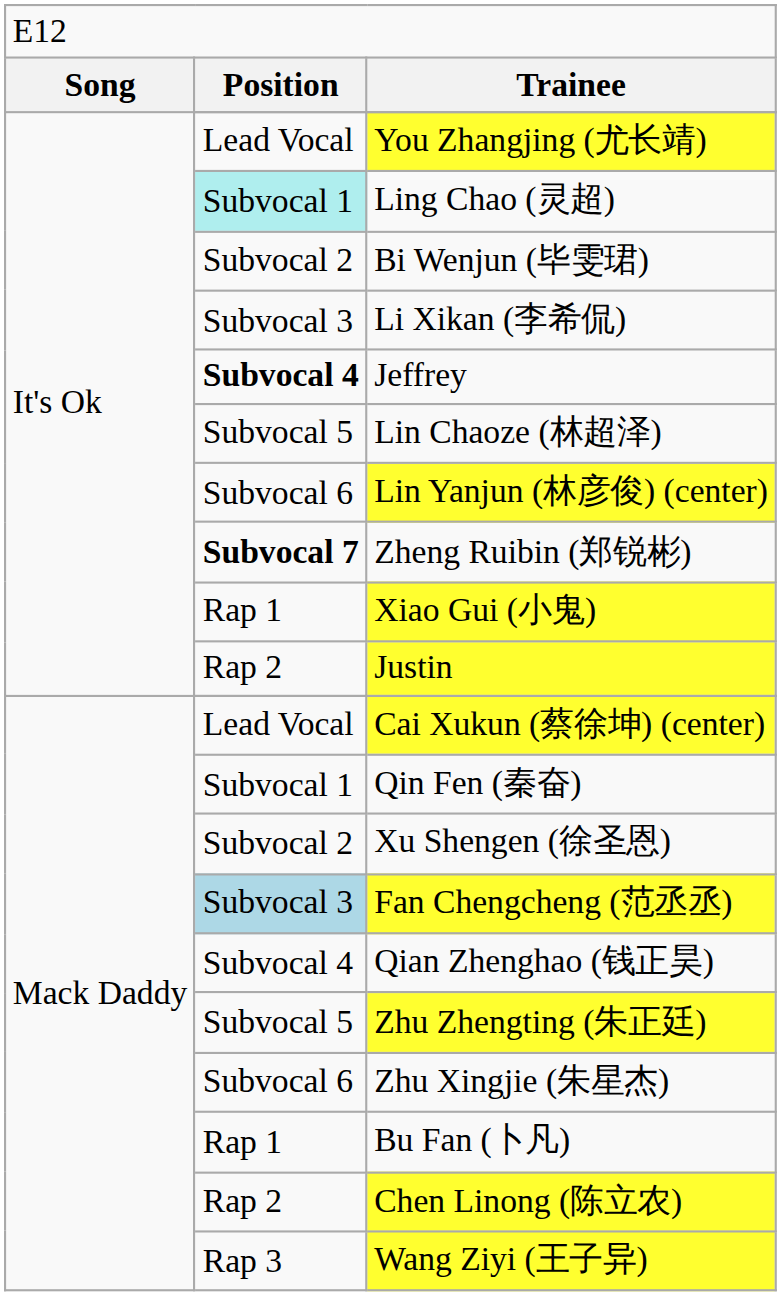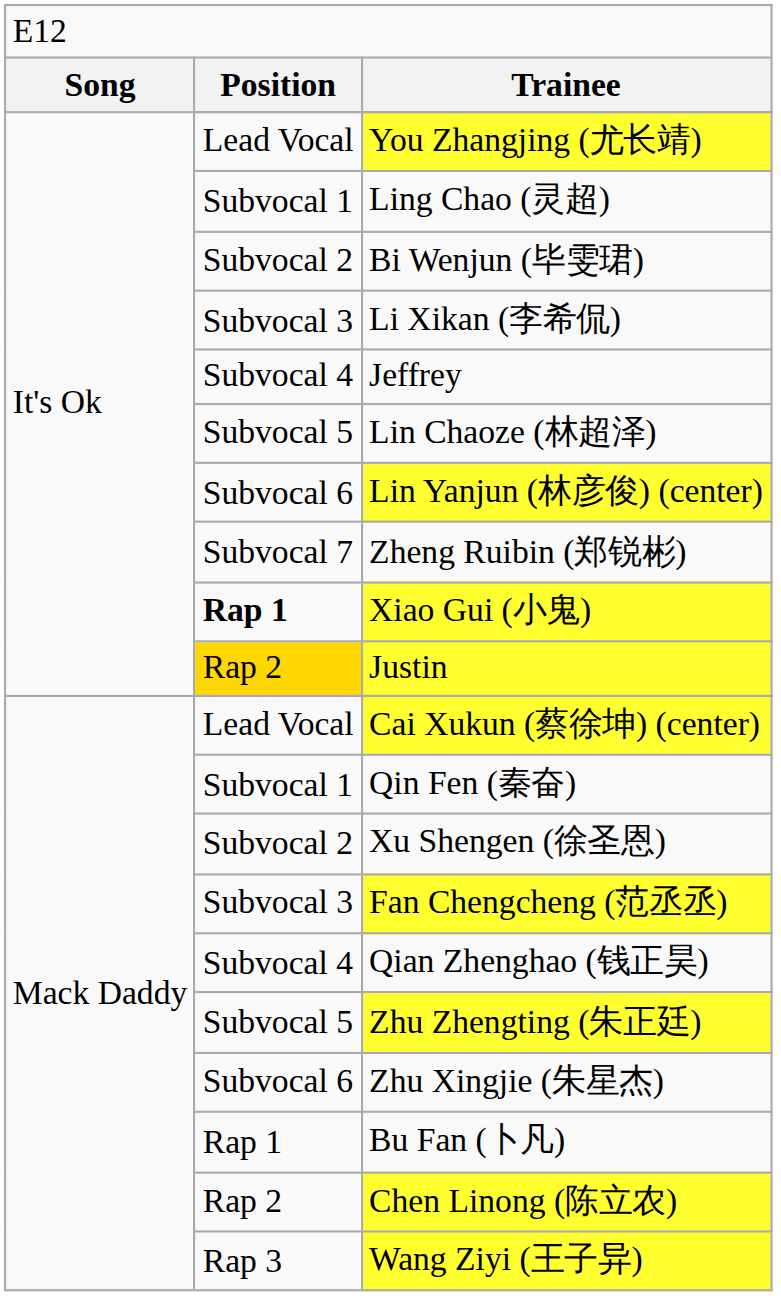(278, 200) paleturquoise background -> (278, 200) no background
(281, 376) bold -> (278, 376) normal
(281, 551) bold -> (278, 551) normal
(242, 611) normal -> (245, 611) bold
(242, 667) no background -> (242, 667) gold background
(278, 902) lightblue background -> (278, 902) no background
